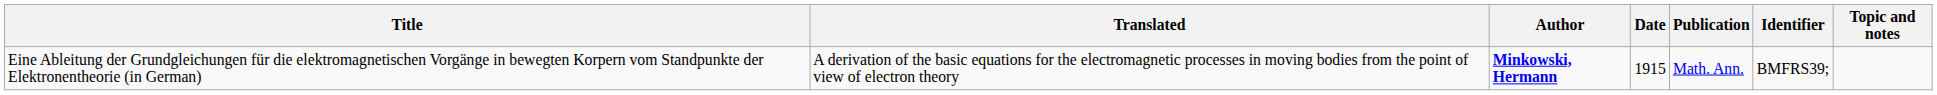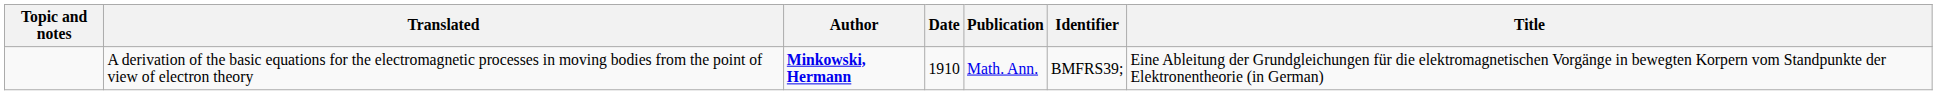columns swapped: (407, 25) <-> (1882, 25)
(1650, 68) 1915 -> (944, 68) 1910
